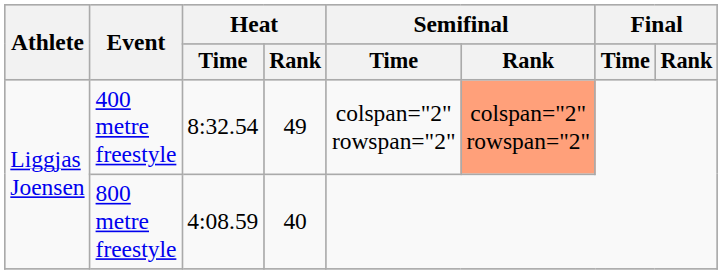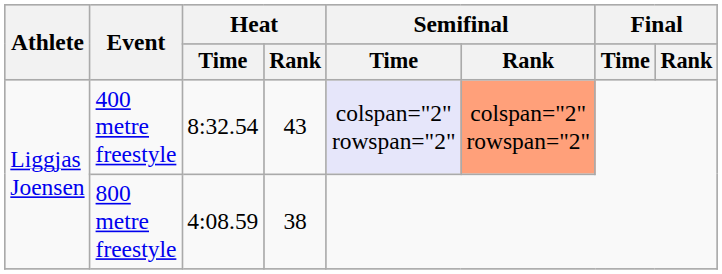(295, 127) 49 -> (295, 127) 43
(394, 127) no background -> (394, 127) lavender background
(295, 221) 40 -> (295, 221) 38
